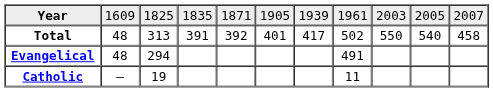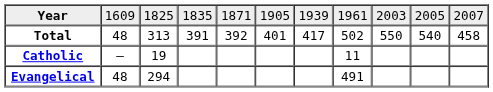rows swapped: (53, 76) <-> (53, 56)
